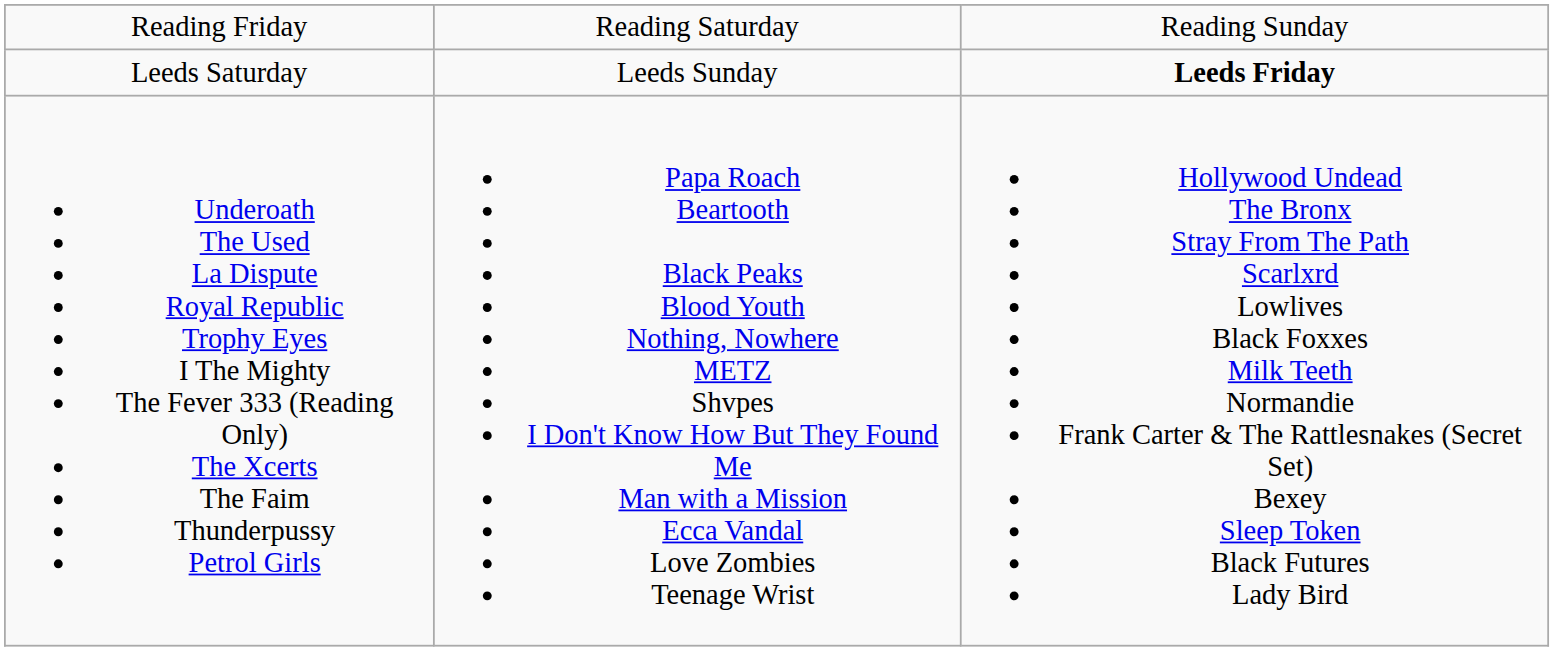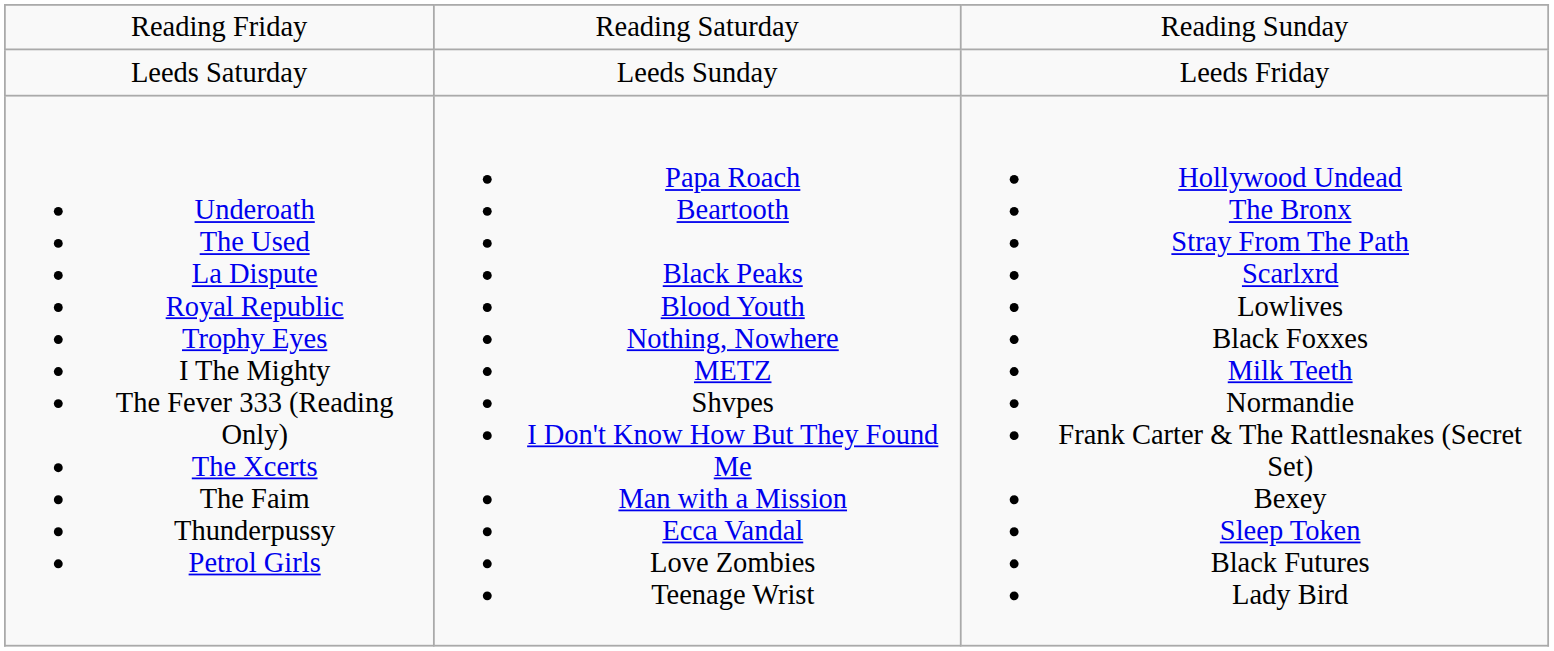(1255, 72) bold -> (1255, 72) normal
